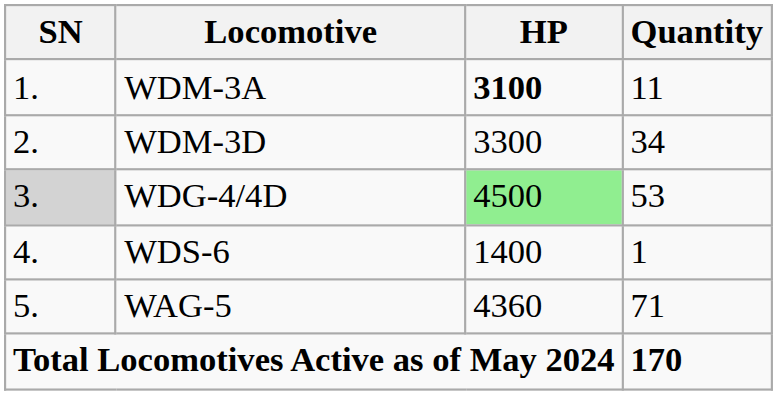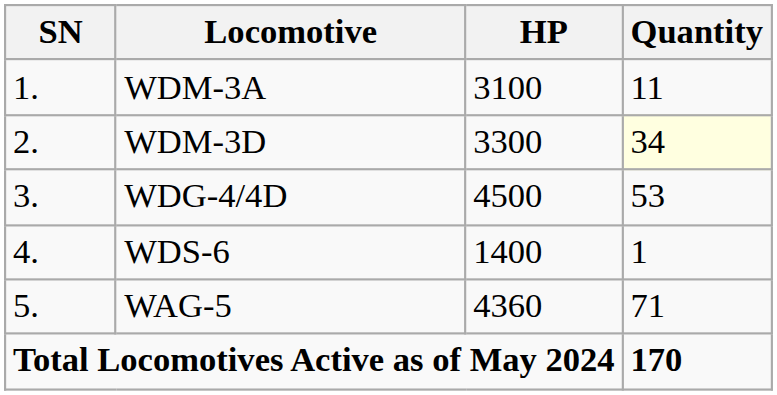(508, 86) bold -> (508, 86) normal
(648, 141) no background -> (648, 141) lightyellow background
(26, 196) lightgrey background -> (26, 196) no background
(508, 196) lightgreen background -> (508, 196) no background
